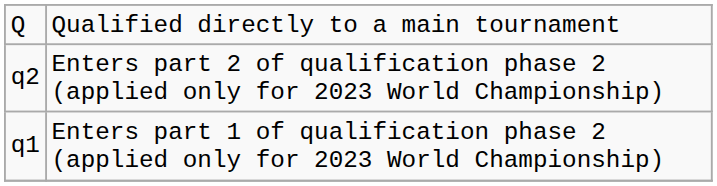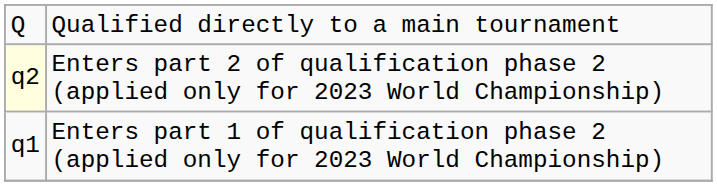(25, 78) no background -> (25, 78) lightyellow background
